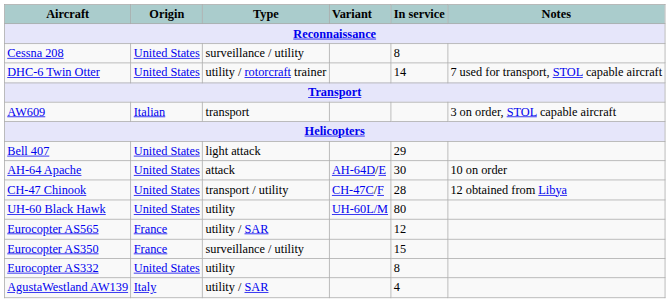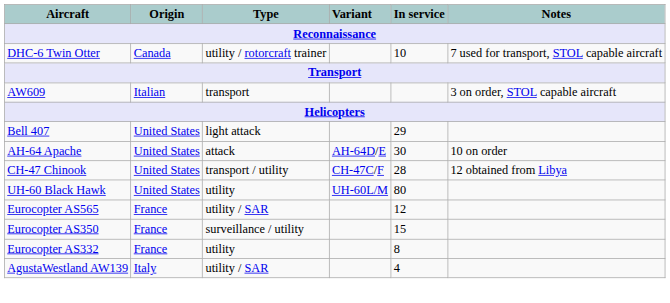- row: (35, 53)
(167, 72) United States -> (152, 53) Canada
(400, 72) 14 -> (400, 53) 10
(167, 268) United States -> (151, 248) France
